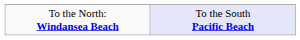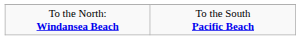(223, 19) lavender background -> (223, 19) no background
